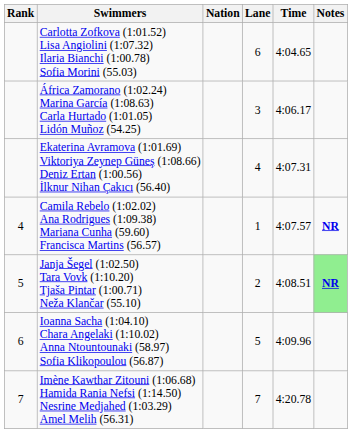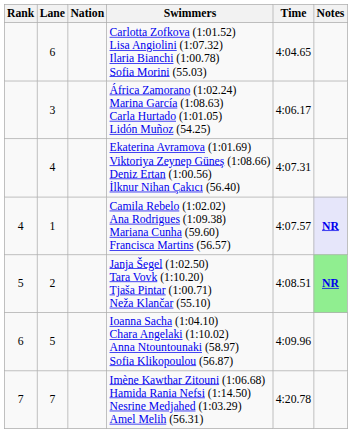columns swapped: (258, 13) <-> (120, 13)
(330, 225) no background -> (330, 225) lavender background
